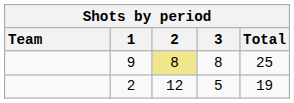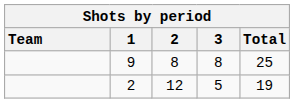(175, 63) khaki background -> (175, 63) no background
